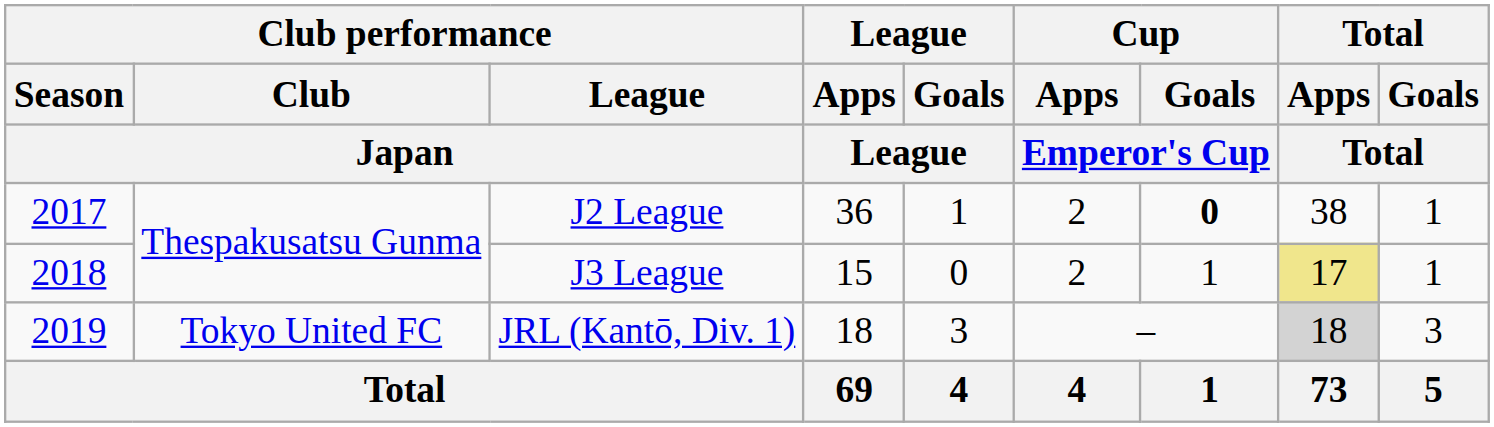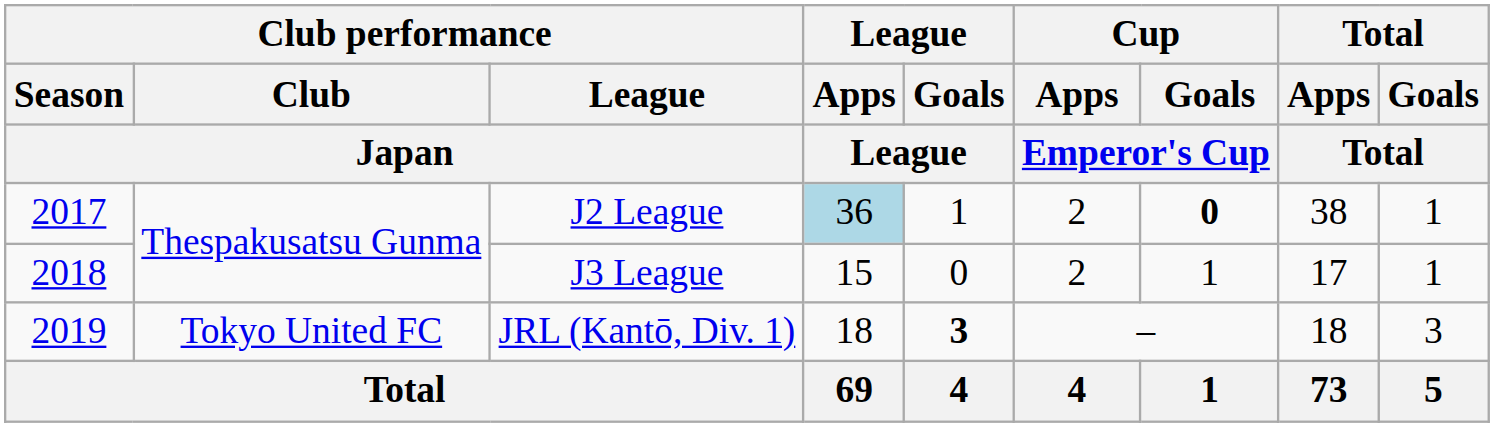(854, 212) no background -> (854, 212) lightblue background
(1329, 271) khaki background -> (1329, 271) no background
(959, 331) normal -> (959, 331) bold
(1329, 331) lightgrey background -> (1329, 331) no background
